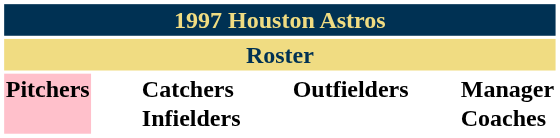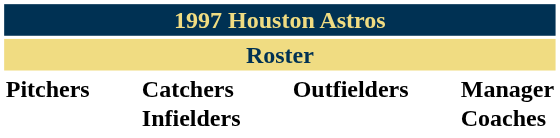(48, 89) pink background -> (48, 89) no background
